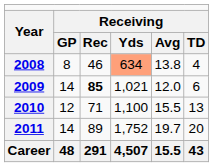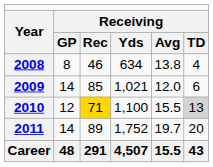(131, 64) lightsalmon background -> (131, 64) no background
(95, 86) bold -> (95, 86) normal
(95, 107) no background -> (95, 107) gold background
(196, 107) no background -> (196, 107) lightgrey background
